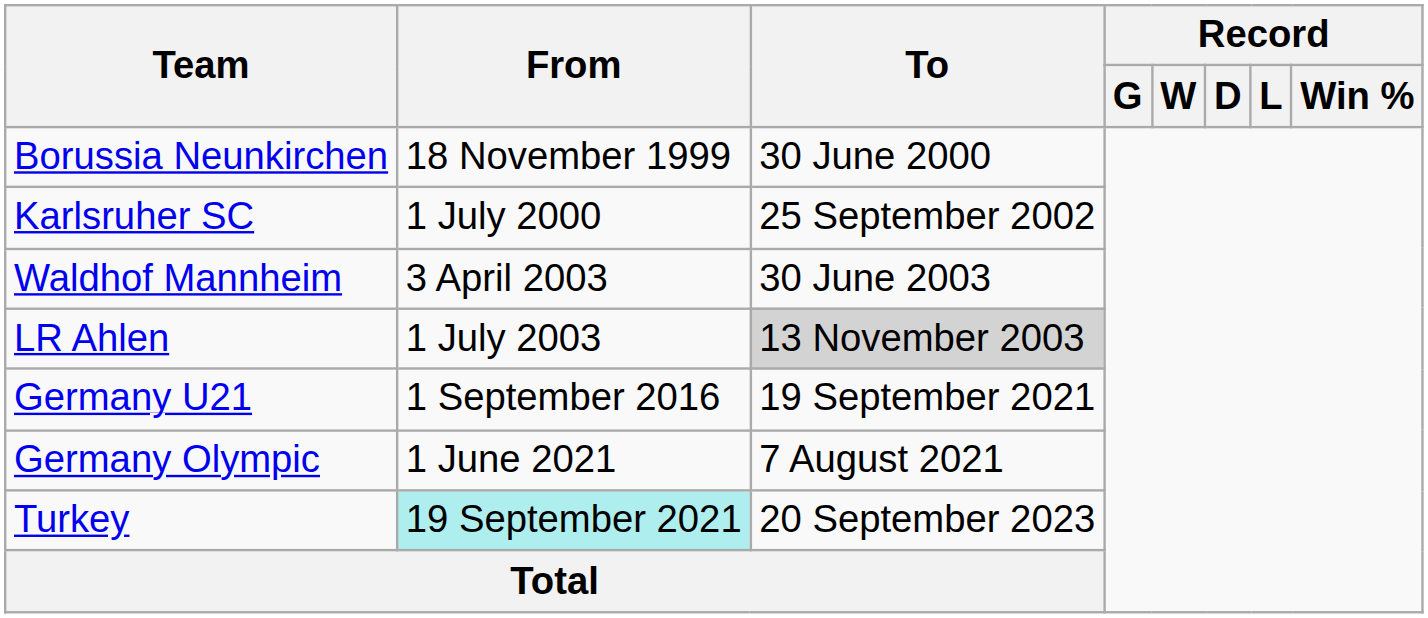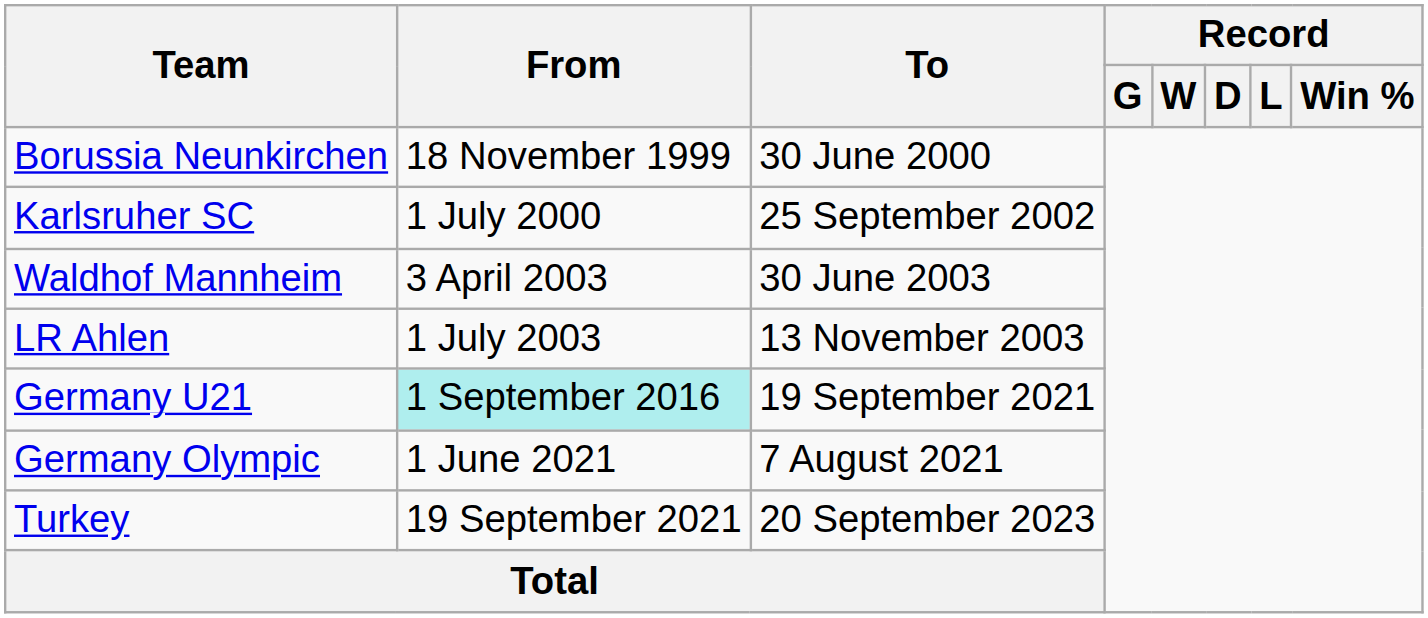(922, 338) lightgrey background -> (922, 338) no background
(563, 398) no background -> (563, 398) paleturquoise background
(574, 519) paleturquoise background -> (574, 519) no background
